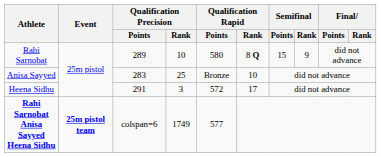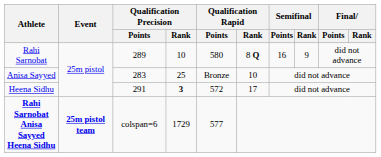(282, 55) 15 -> (282, 55) 16
(181, 90) normal -> (181, 90) bold
(181, 125) 1749 -> (181, 125) 1729
